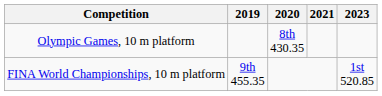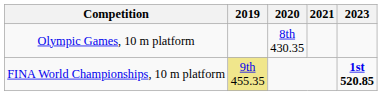(248, 74) no background -> (248, 74) khaki background
(357, 74) normal -> (357, 74) bold
